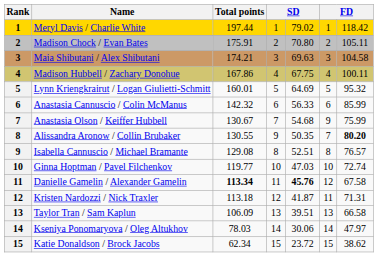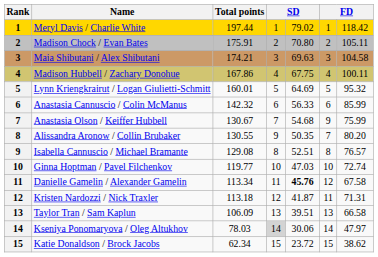(355, 136) bold -> (355, 136) normal
(240, 182) bold -> (240, 182) normal
(276, 228) no background -> (276, 228) lightgrey background
